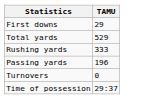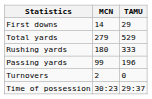+ column: (106, 11)
